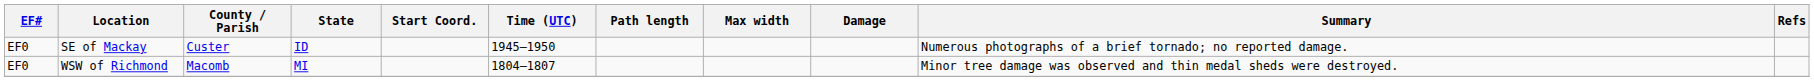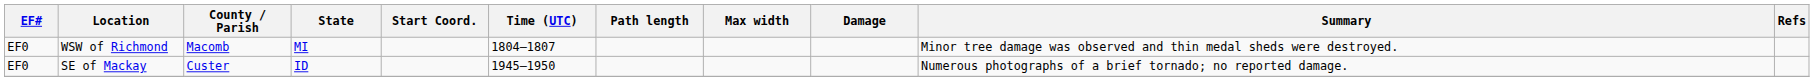rows swapped: (114, 66) <-> (104, 47)
